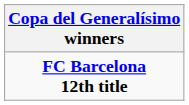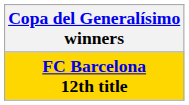(94, 76) no background -> (94, 76) gold background
